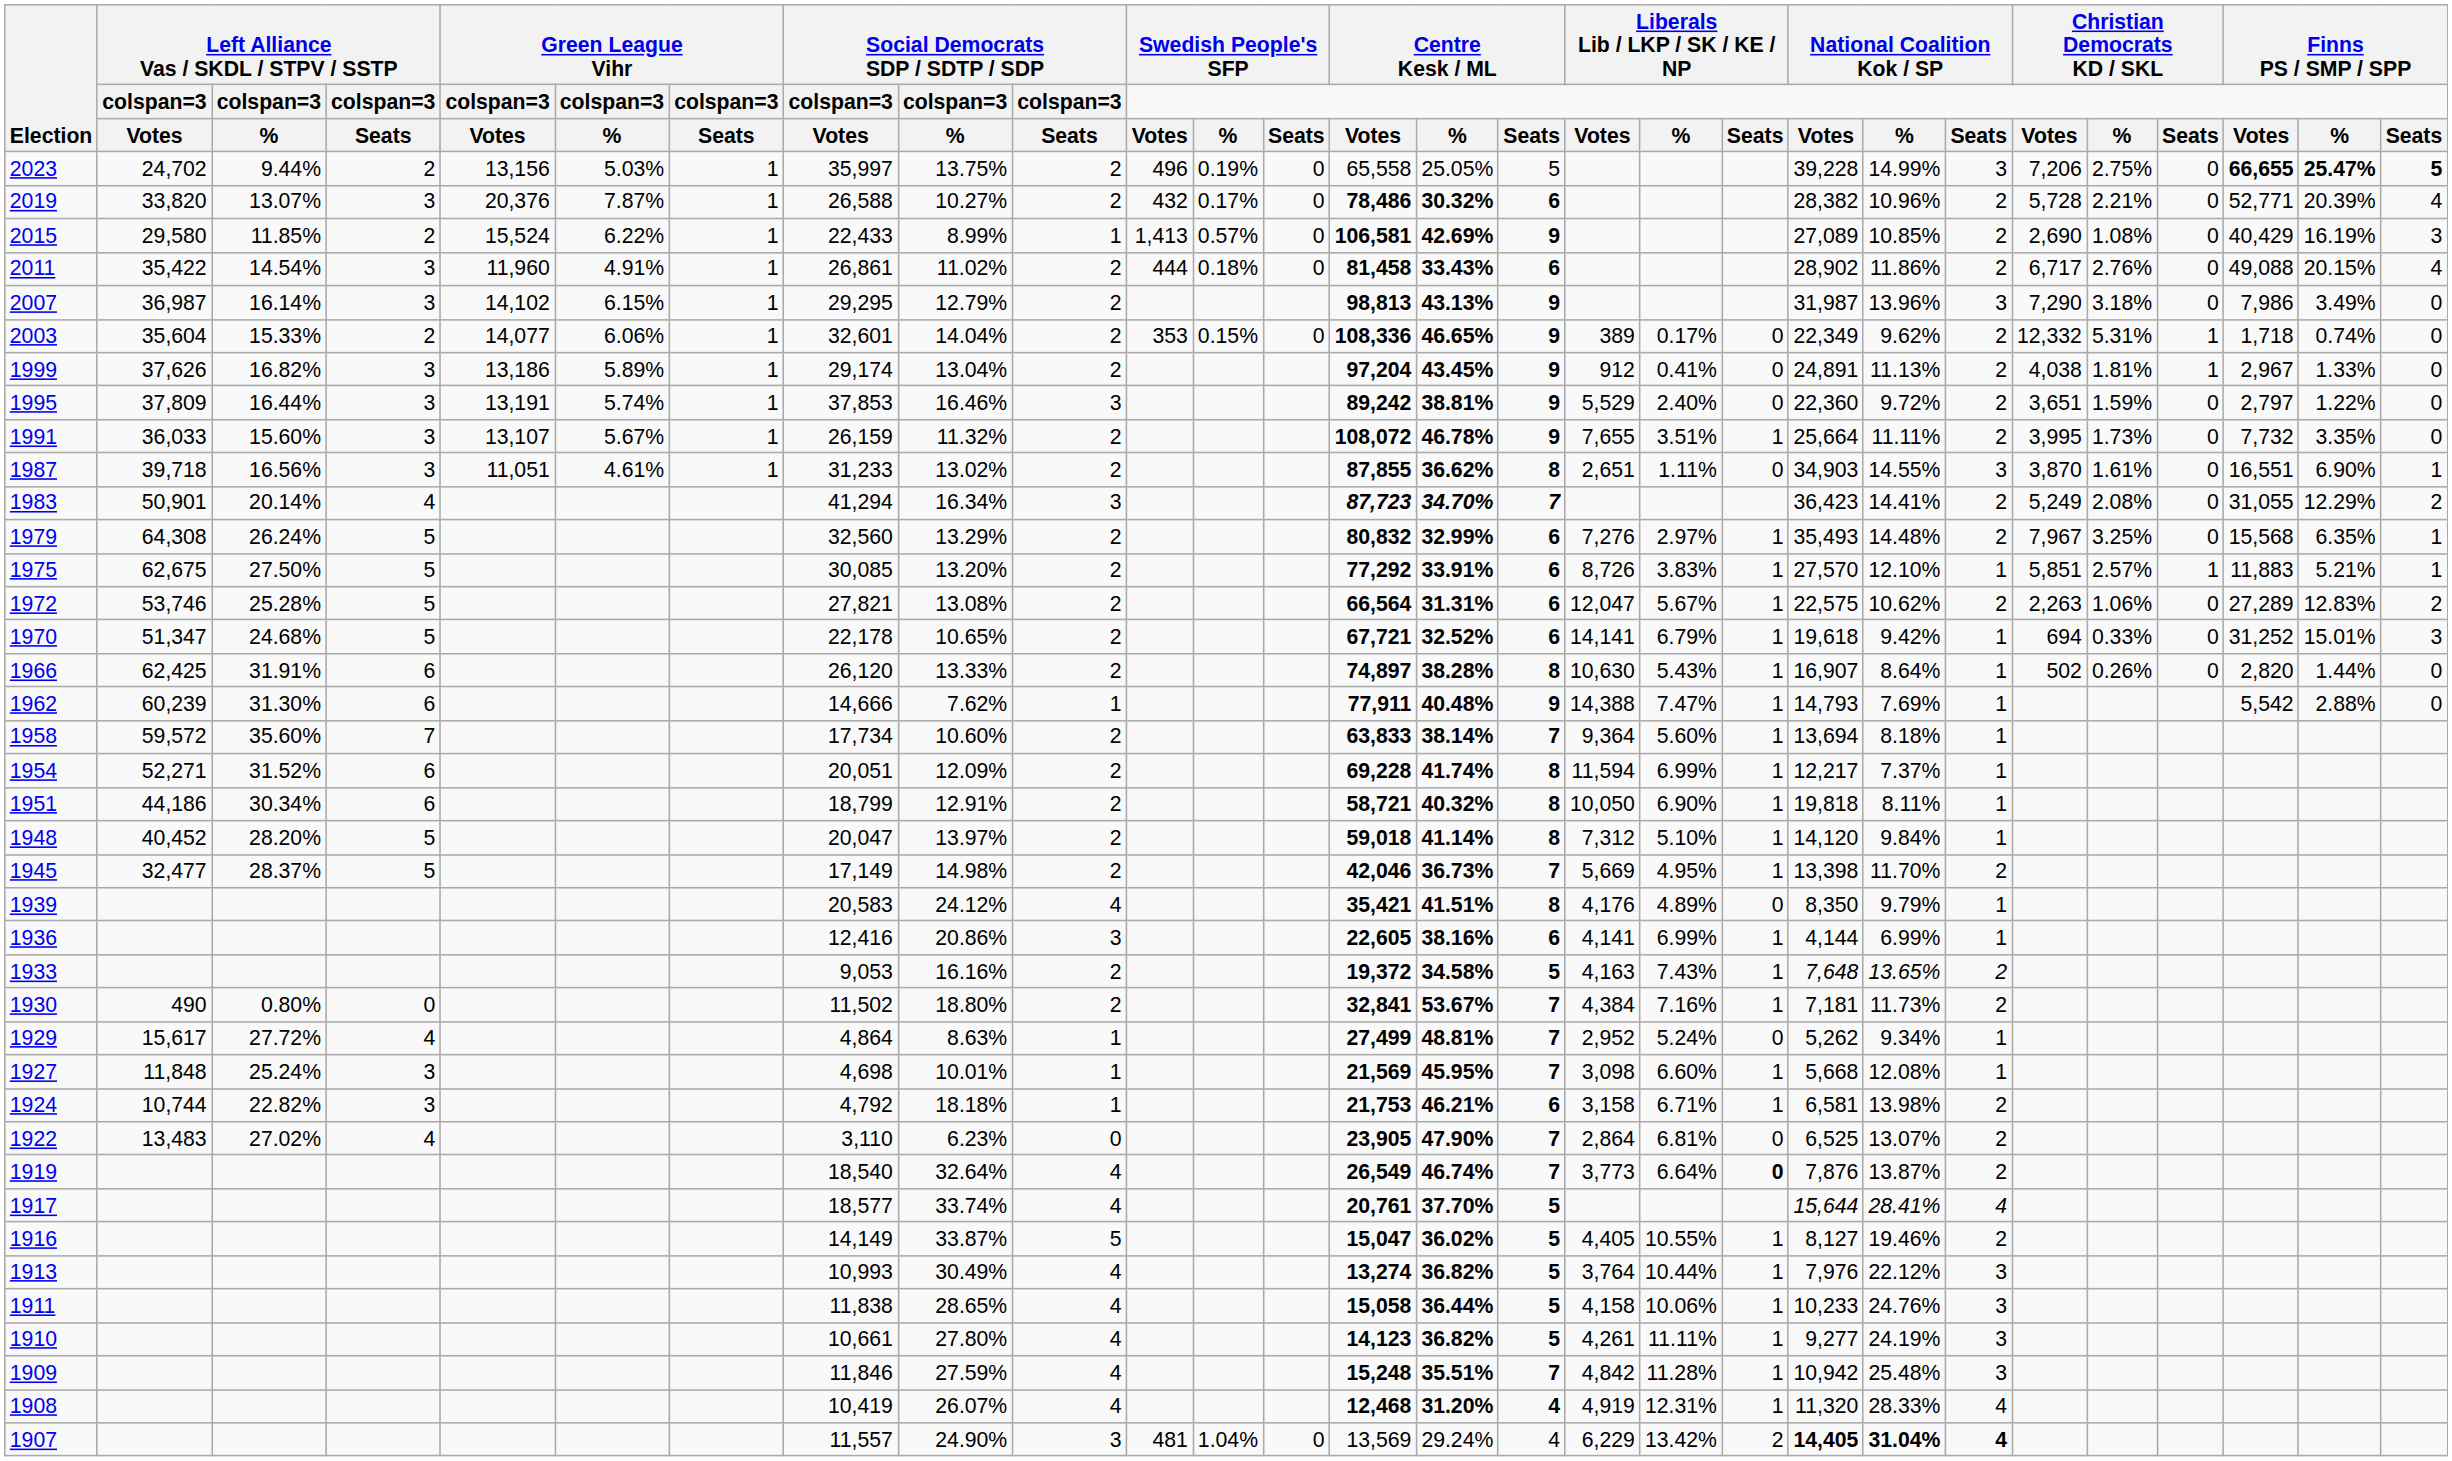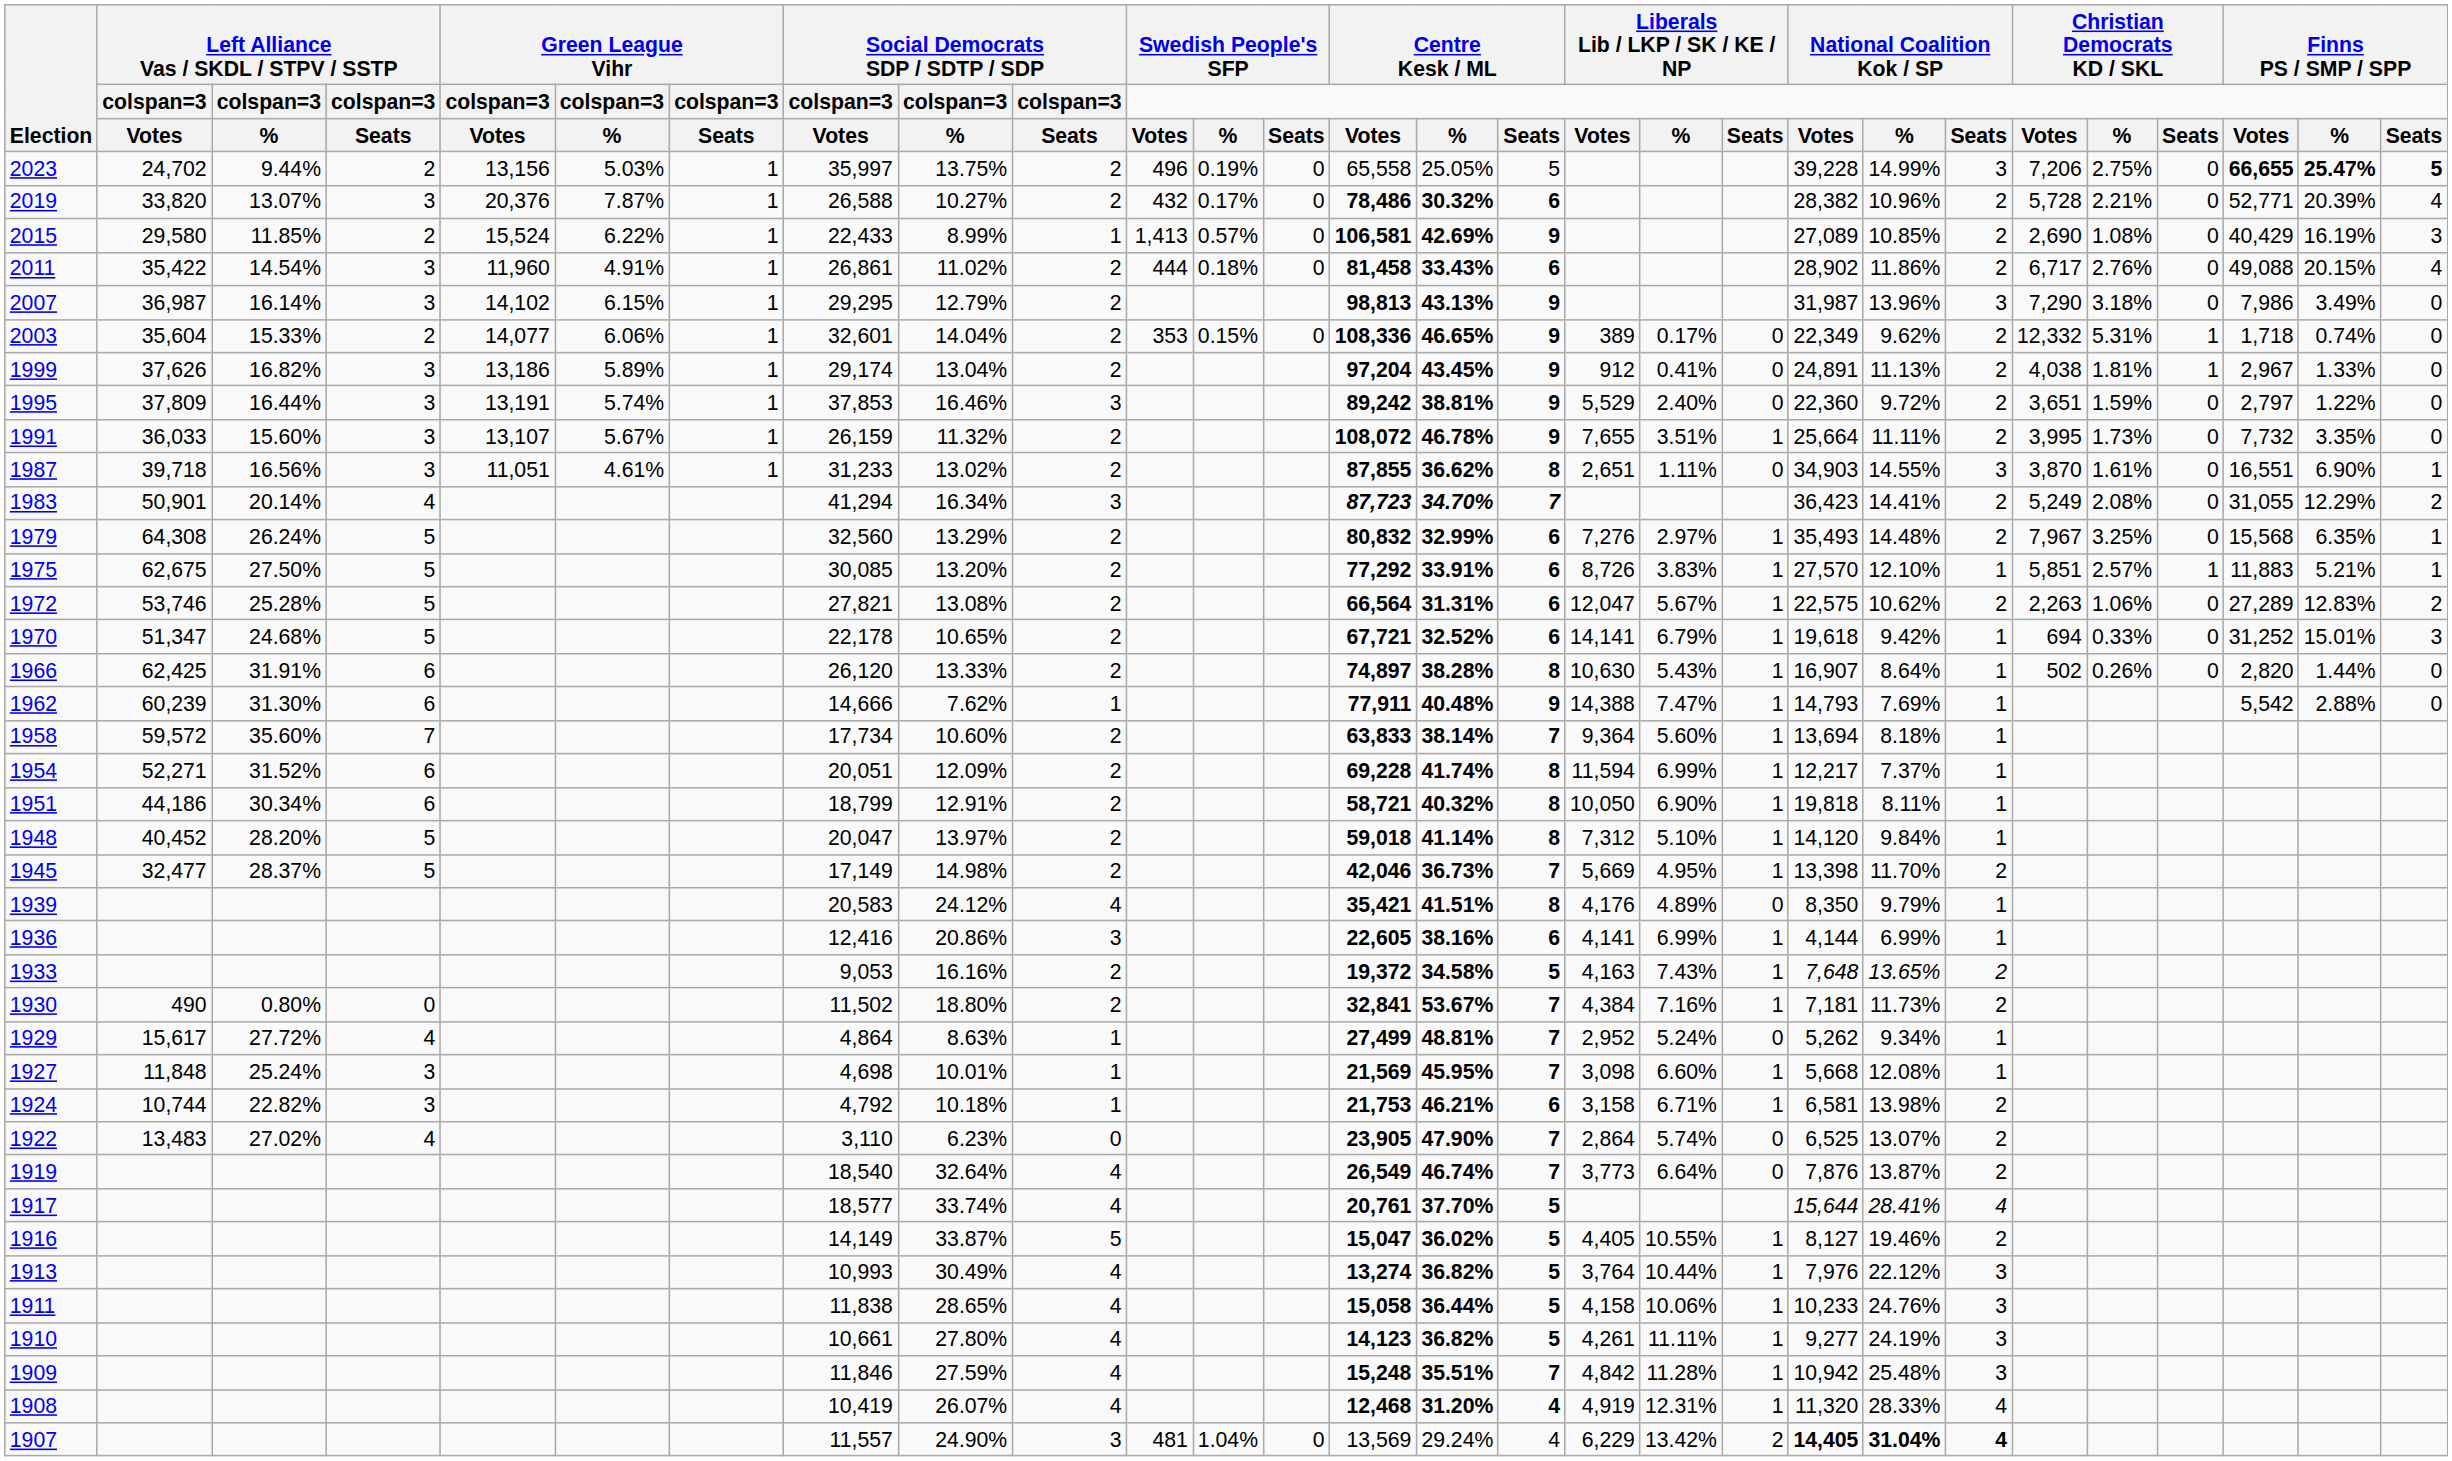(971, 1105) 18.18% -> (971, 1105) 10.18%
(1687, 1138) 6.81% -> (1687, 1138) 5.74%
(1778, 1171) bold -> (1778, 1171) normal
